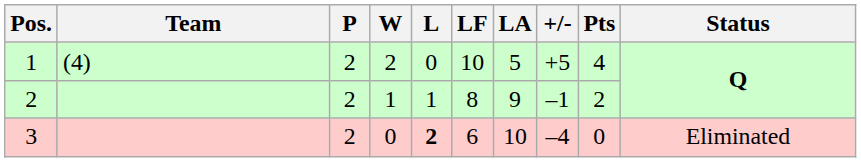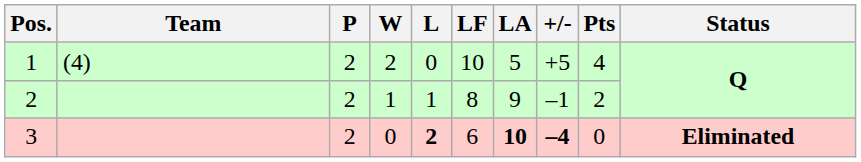(515, 136) normal -> (515, 136) bold
(558, 136) normal -> (558, 136) bold
(738, 136) normal -> (738, 136) bold
